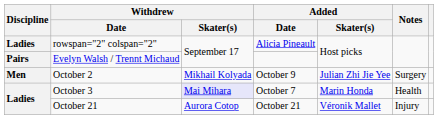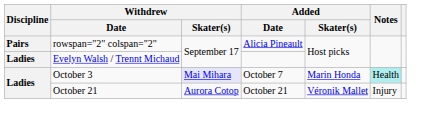(21, 43) Ladies -> (18, 43) Pairs
(18, 59) Pairs -> (21, 59) Ladies
- row: (73, 75)
(408, 91) no background -> (386, 75) paleturquoise background
